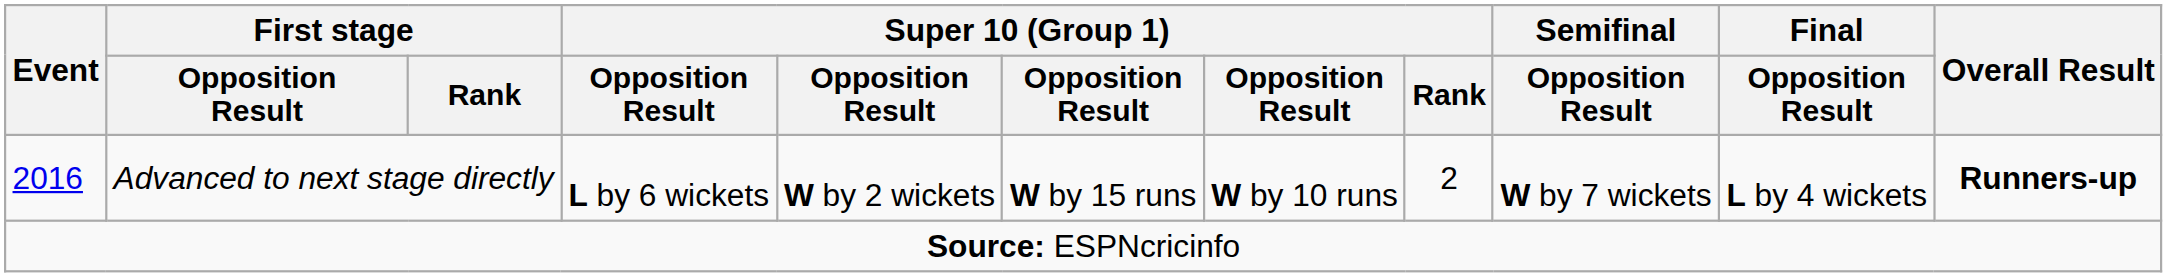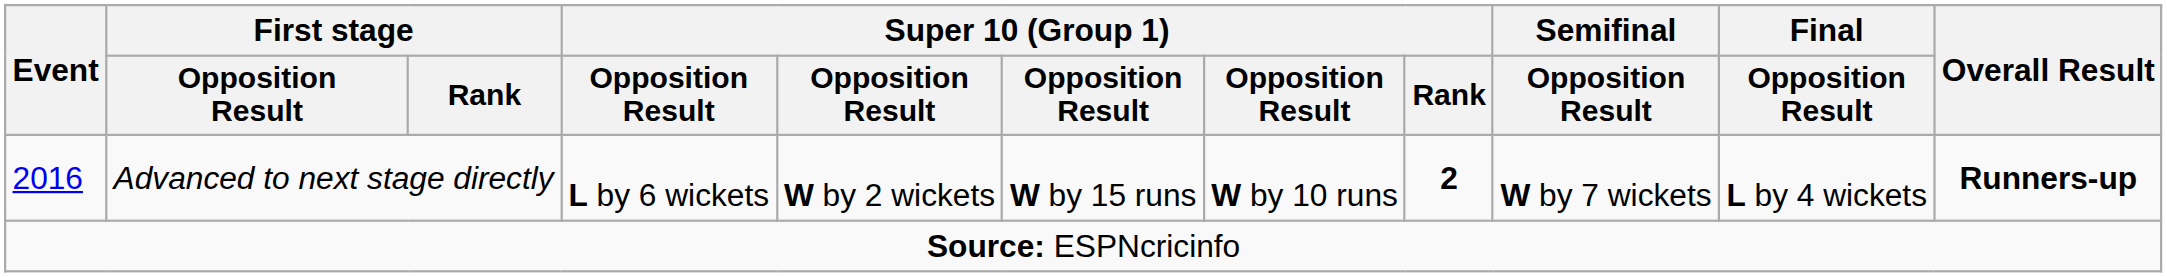(1449, 178) normal -> (1449, 178) bold
